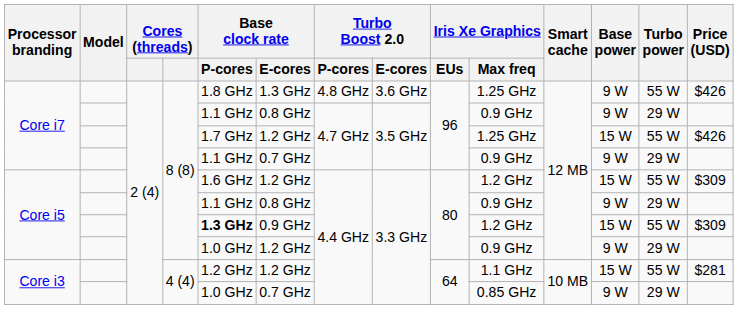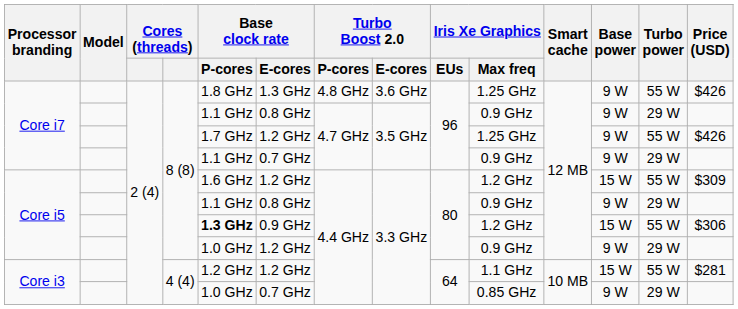(615, 136) 15 W -> (615, 136) 9 W
(710, 225) $309 -> (710, 225) $306
